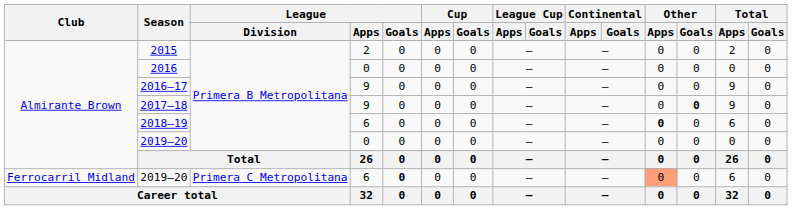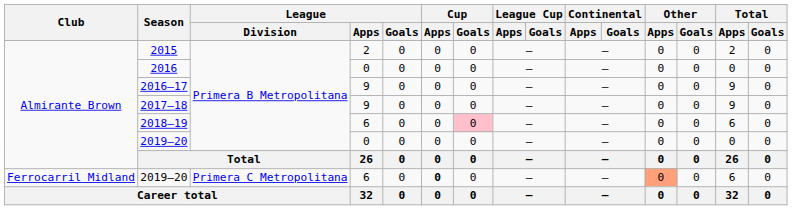(696, 105) bold -> (696, 105) normal
(473, 123) no background -> (473, 123) pink background
(661, 123) bold -> (661, 123) normal
(402, 178) bold -> (402, 178) normal
(438, 178) normal -> (438, 178) bold
